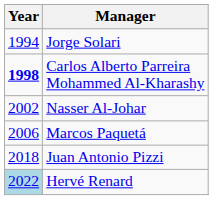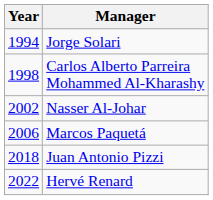(24, 74) bold -> (24, 74) normal
(24, 181) lightblue background -> (24, 181) no background
